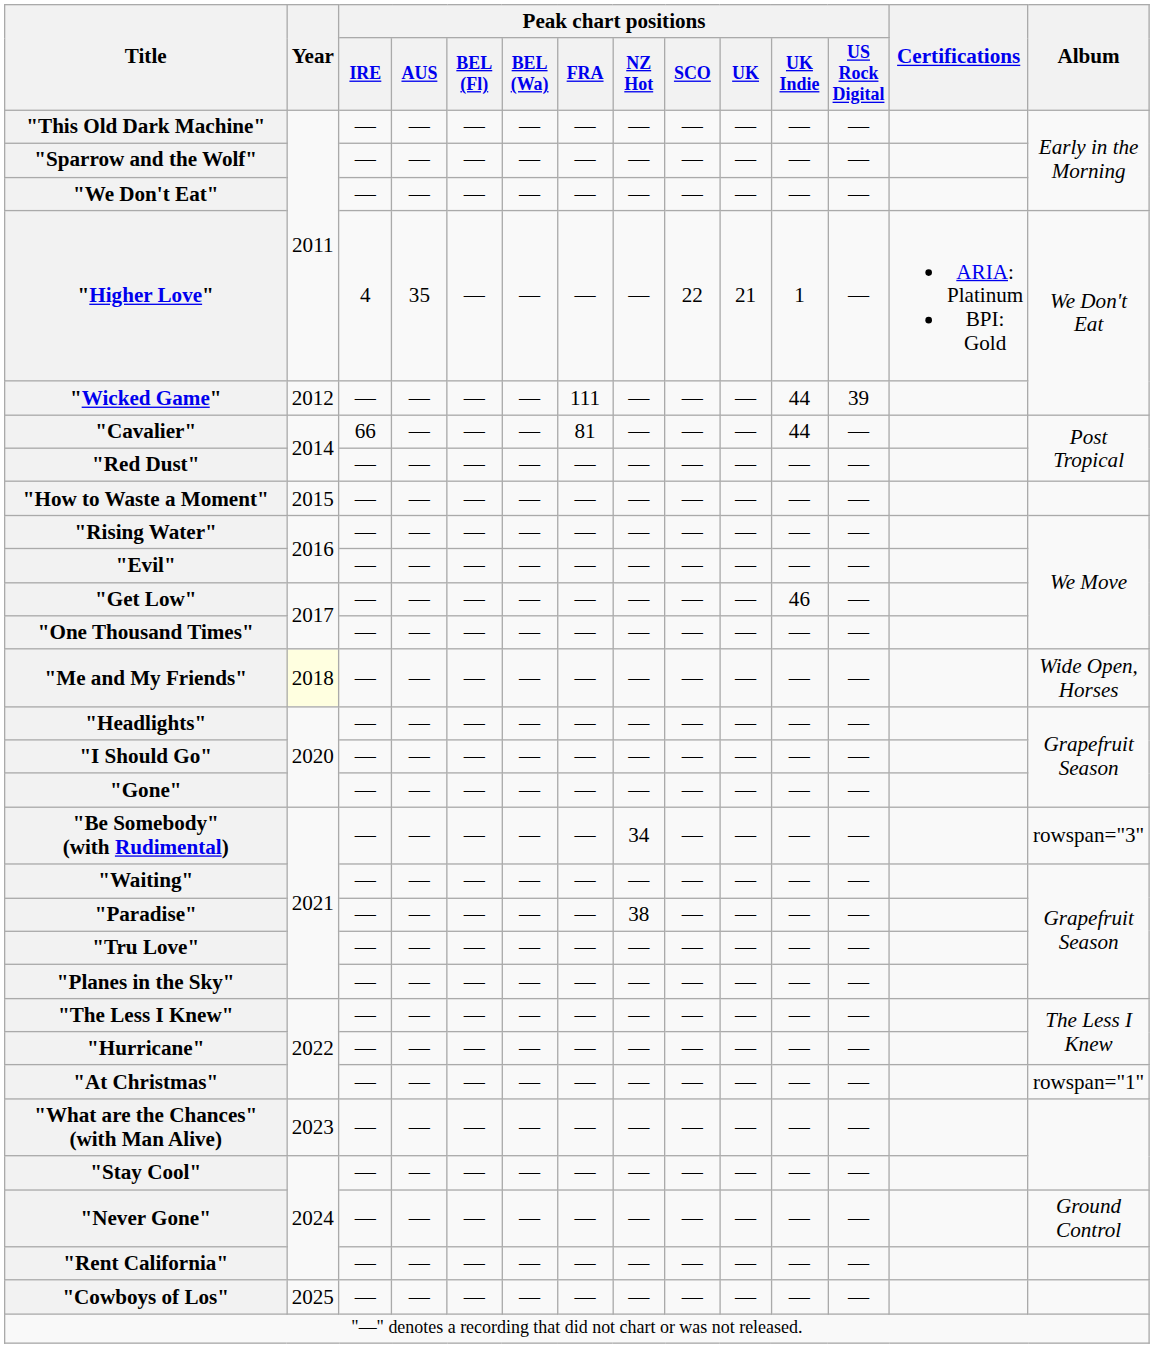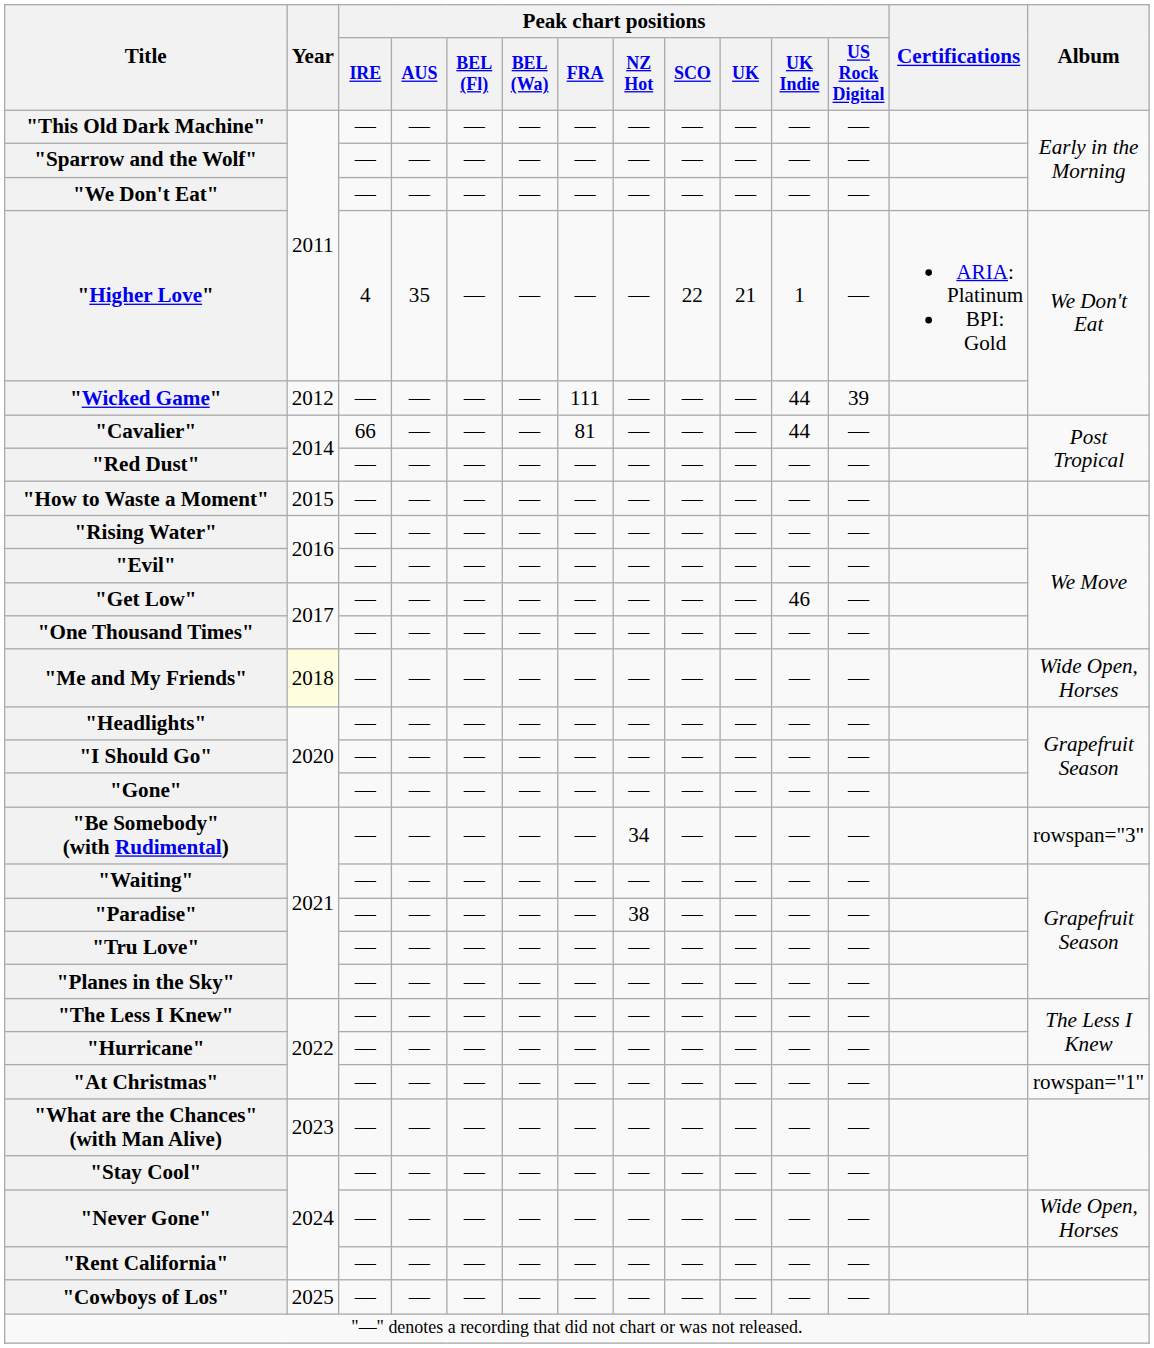(1089, 1217) Ground Control -> (1089, 1217) Wide Open, Horses
